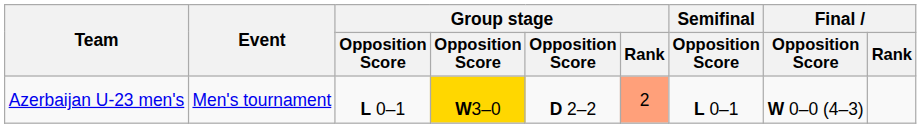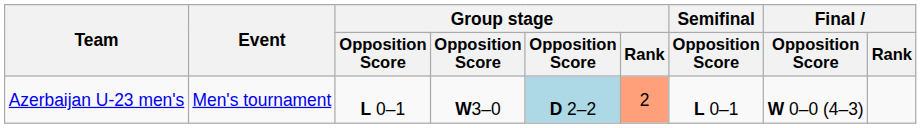(478, 110) gold background -> (478, 110) no background
(573, 110) no background -> (573, 110) lightblue background
